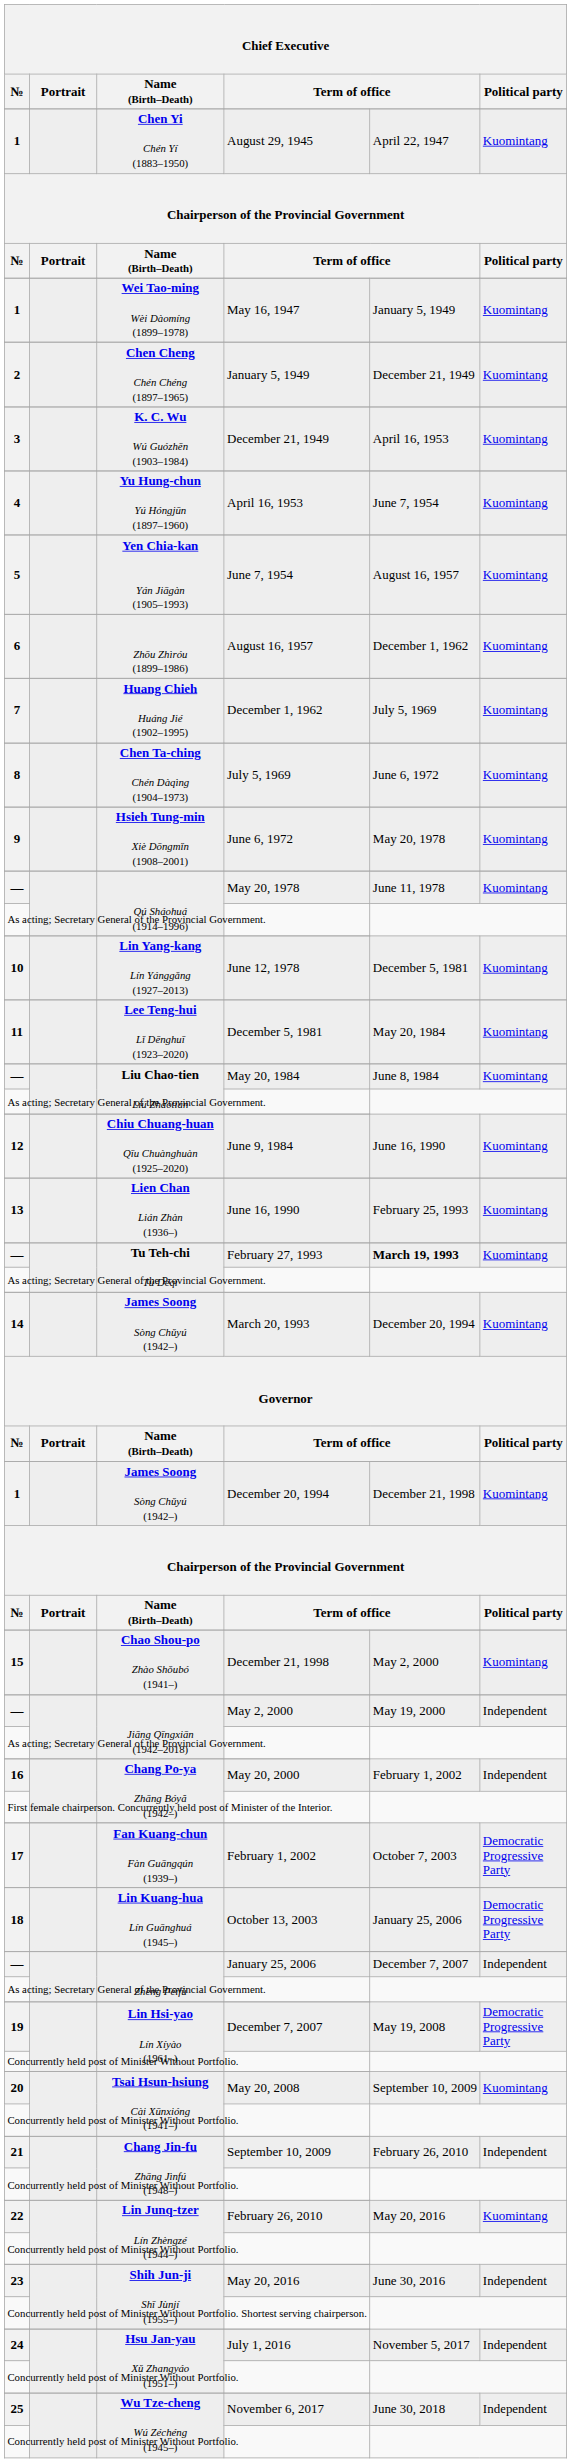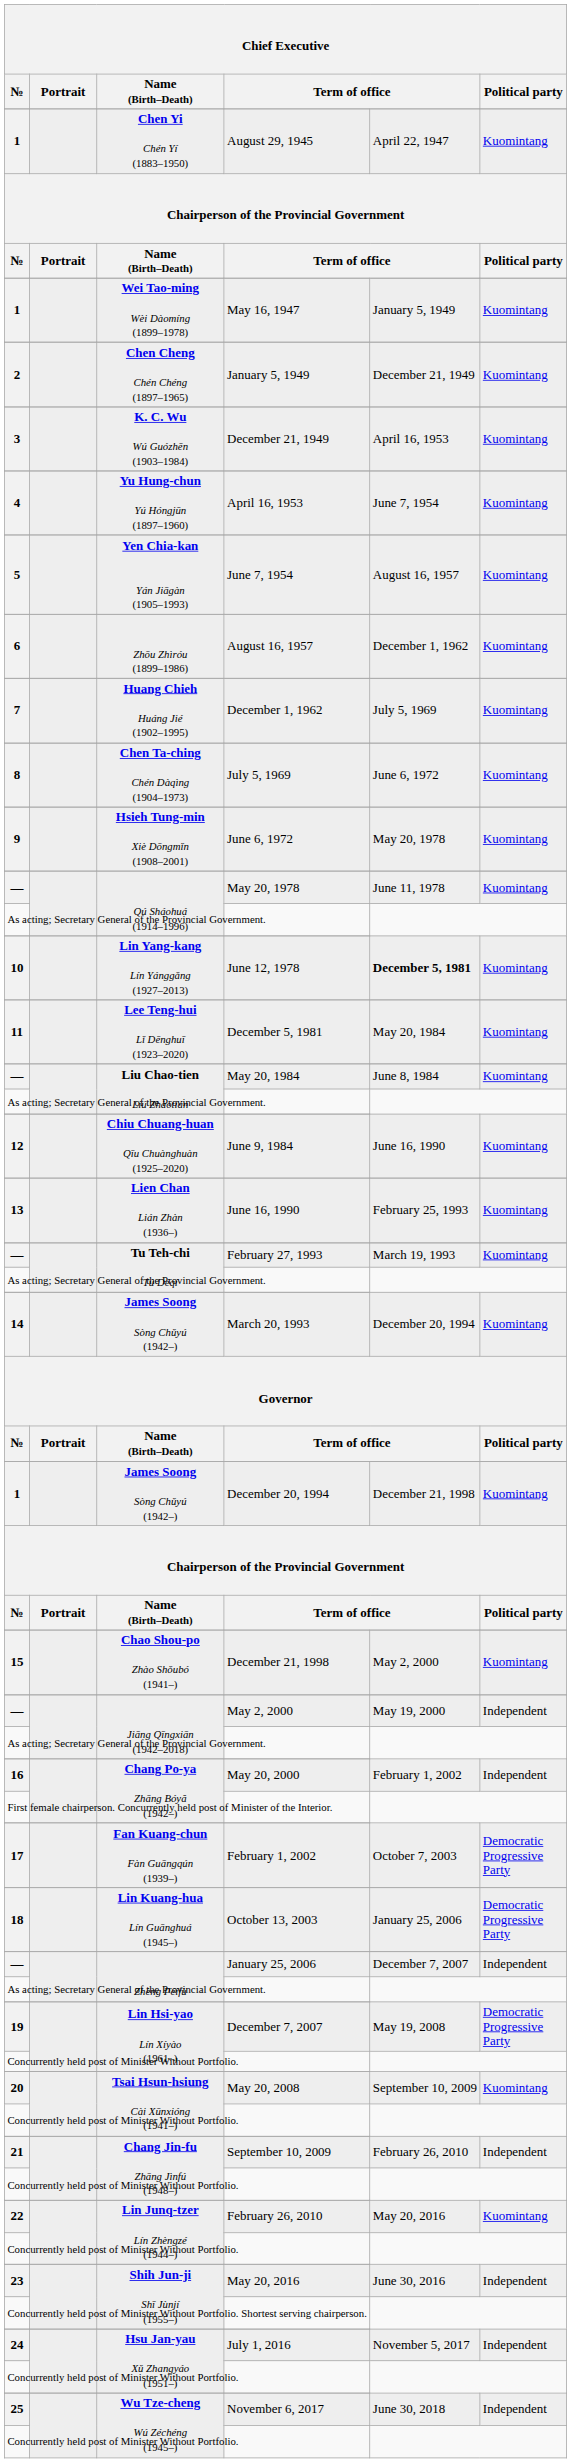(421, 967) normal -> (422, 967) bold
(416, 1255) bold -> (414, 1255) normal
